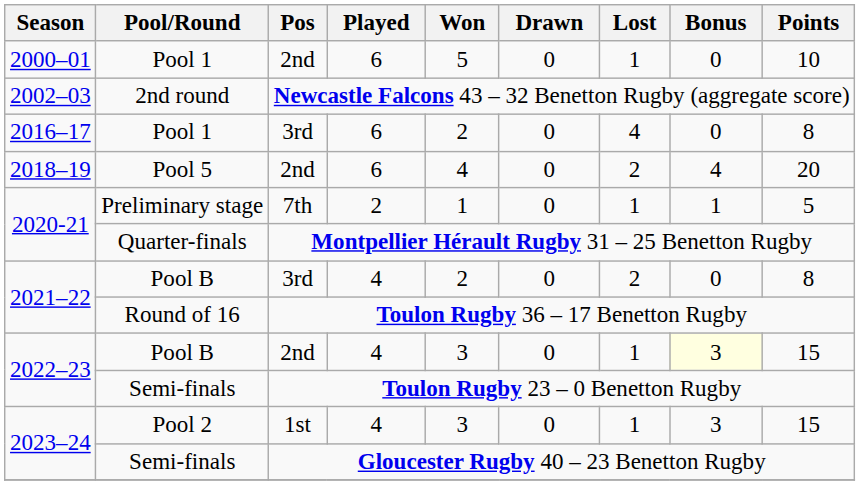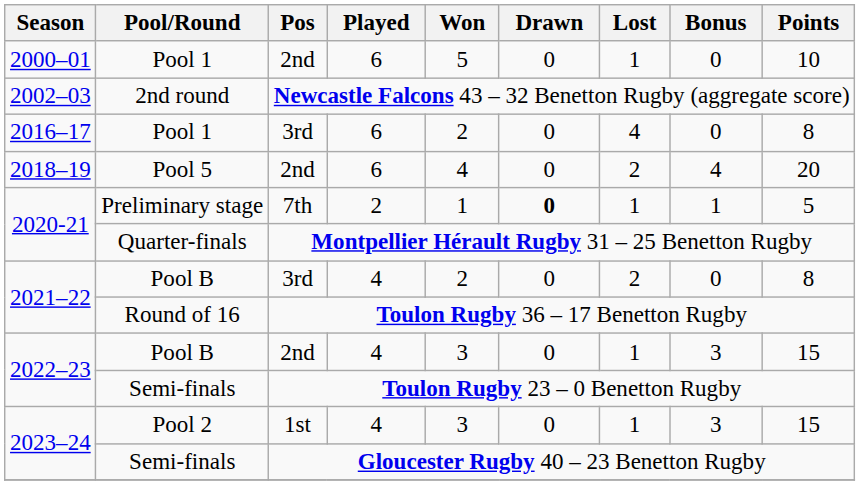(549, 205) normal -> (549, 205) bold
(716, 351) lightyellow background -> (716, 351) no background
